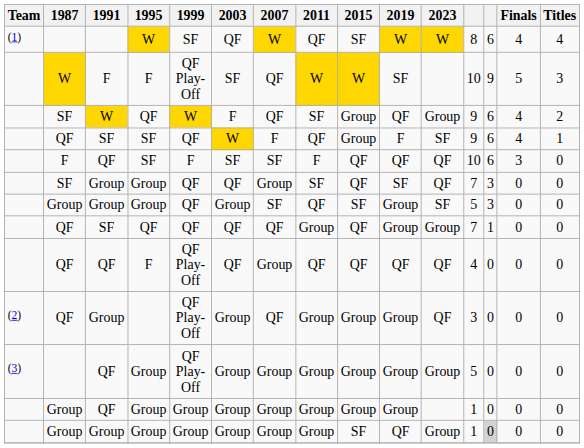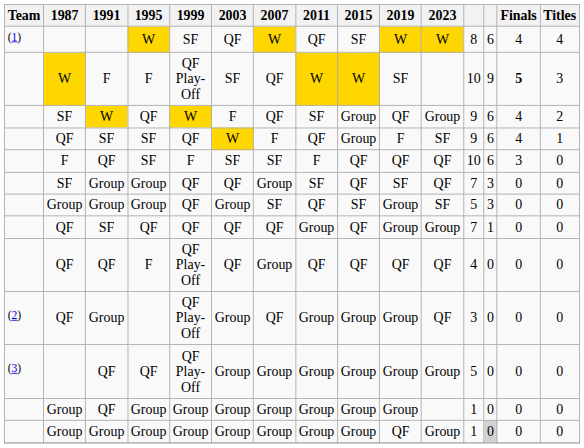(519, 79) normal -> (519, 79) bold
(149, 371) Group -> (149, 371) QF
(359, 431) SF -> (359, 431) Group
